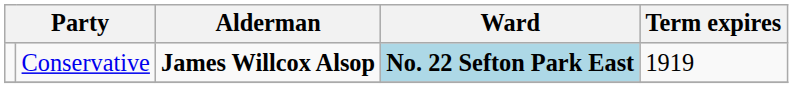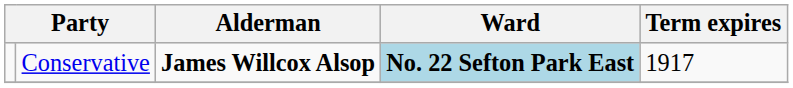(670, 62) 1919 -> (670, 62) 1917
